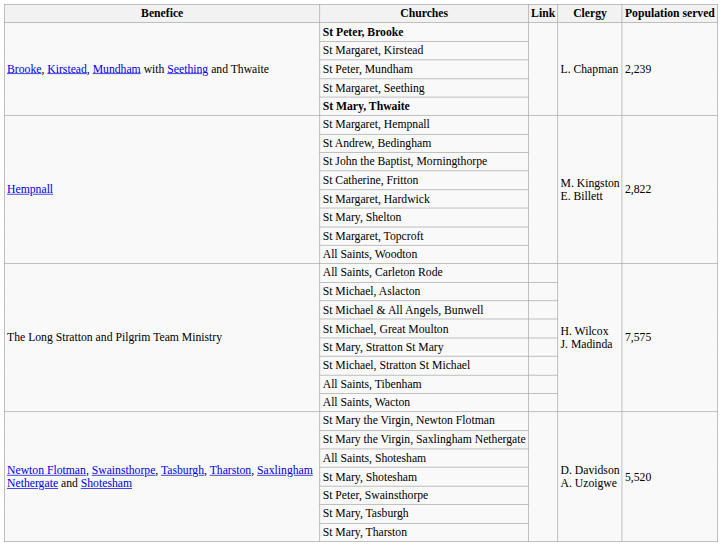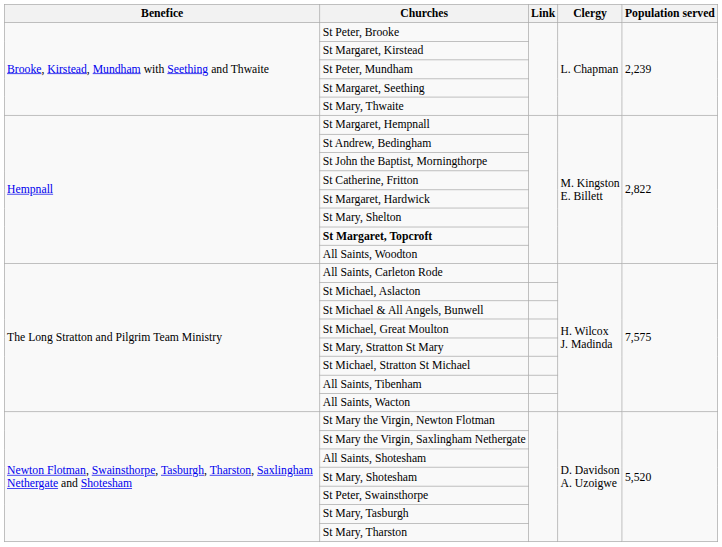(363, 32) bold -> (361, 32) normal
(366, 106) bold -> (363, 106) normal
(373, 236) normal -> (377, 236) bold
